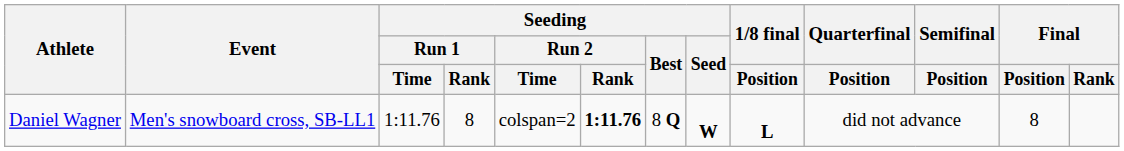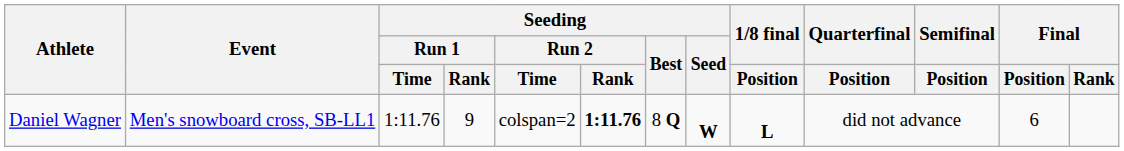(469, 120) 8 -> (469, 120) 9
(1034, 120) 8 -> (1034, 120) 6
